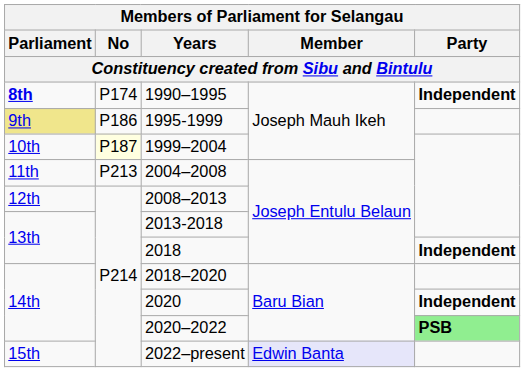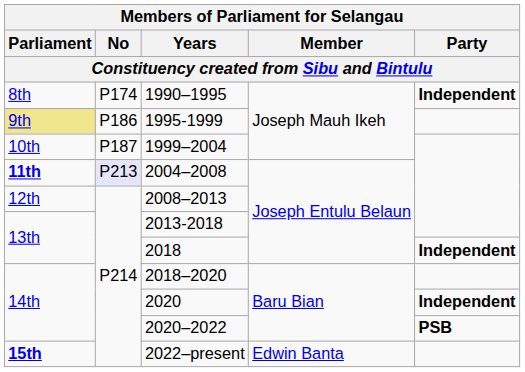(21, 95) bold -> (20, 95) normal
(118, 146) lightyellow background -> (118, 146) no background
(24, 172) normal -> (25, 172) bold
(118, 172) no background -> (118, 172) lavender background
(435, 328) lightgreen background -> (435, 328) no background
(24, 353) normal -> (25, 353) bold
(298, 353) lavender background -> (298, 353) no background
